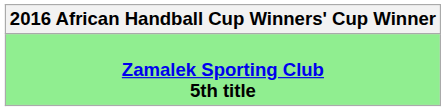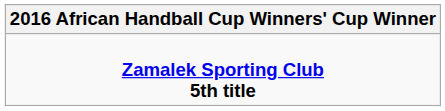(223, 79) lightgreen background -> (223, 79) no background
